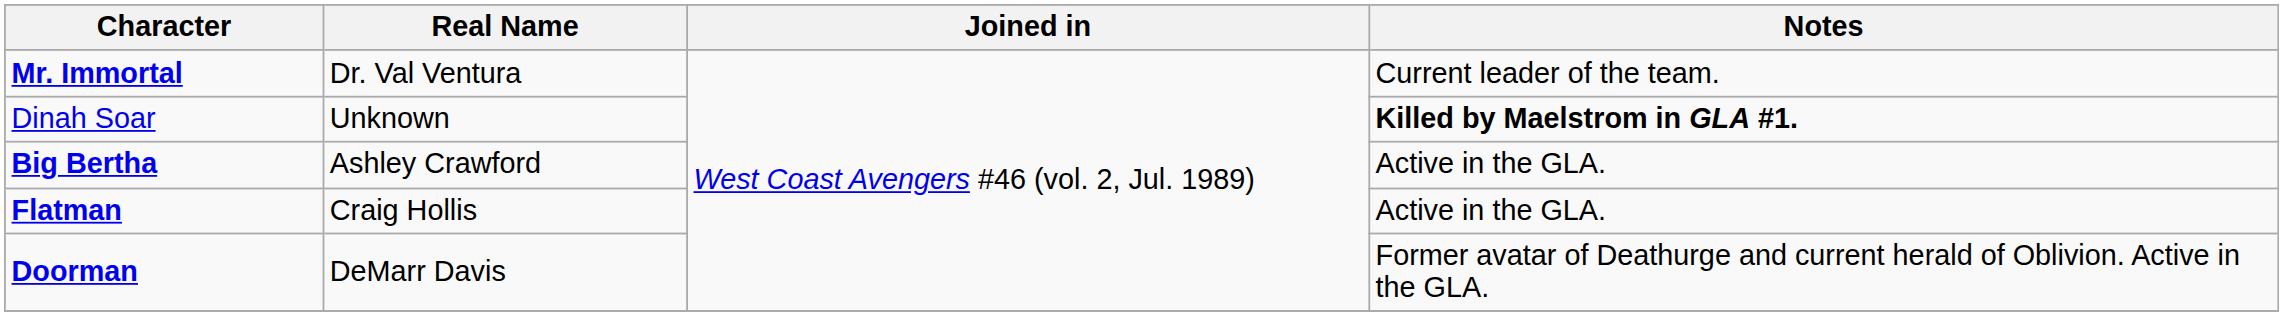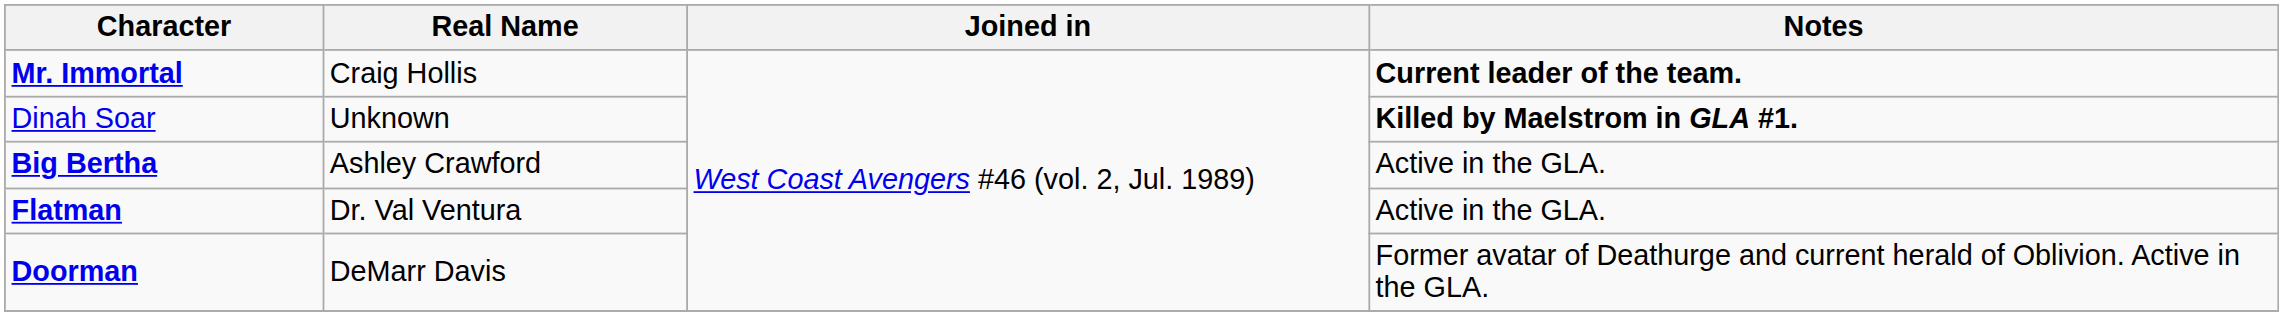(426, 73) Dr. Val Ventura -> (403, 73) Craig Hollis
(1548, 73) normal -> (1559, 73) bold
(403, 210) Craig Hollis -> (426, 210) Dr. Val Ventura
